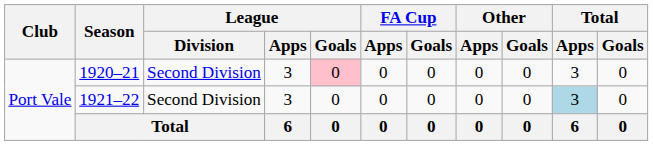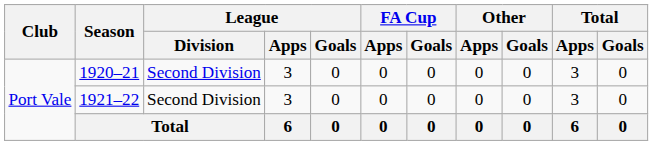(336, 72) pink background -> (336, 72) no background
(575, 99) lightblue background -> (575, 99) no background
